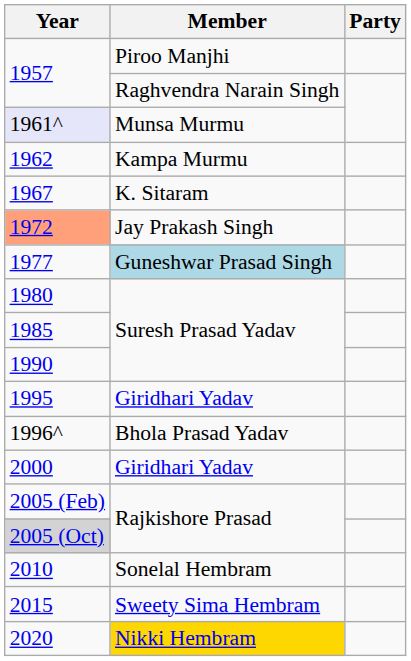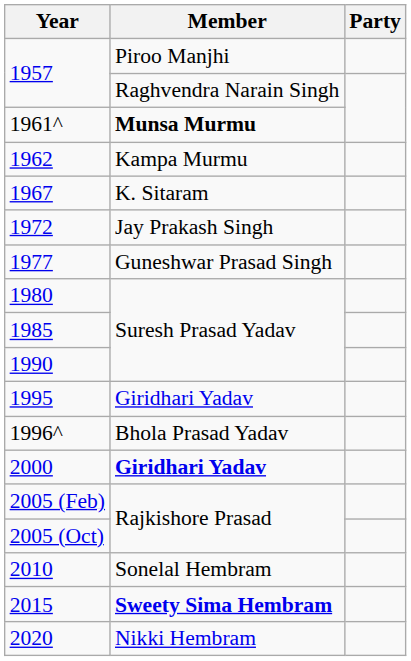(36, 124) lavender background -> (36, 124) no background
(180, 124) normal -> (186, 124) bold
(31, 227) lightsalmon background -> (31, 227) no background
(224, 261) lightblue background -> (224, 261) no background
(184, 466) normal -> (191, 466) bold
(57, 535) lightgrey background -> (57, 535) no background
(218, 603) normal -> (224, 603) bold
(185, 638) gold background -> (185, 638) no background
